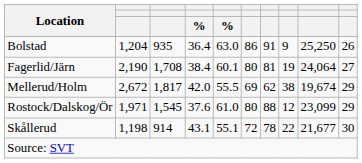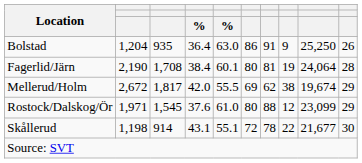(348, 67) 27 -> (348, 67) 28
